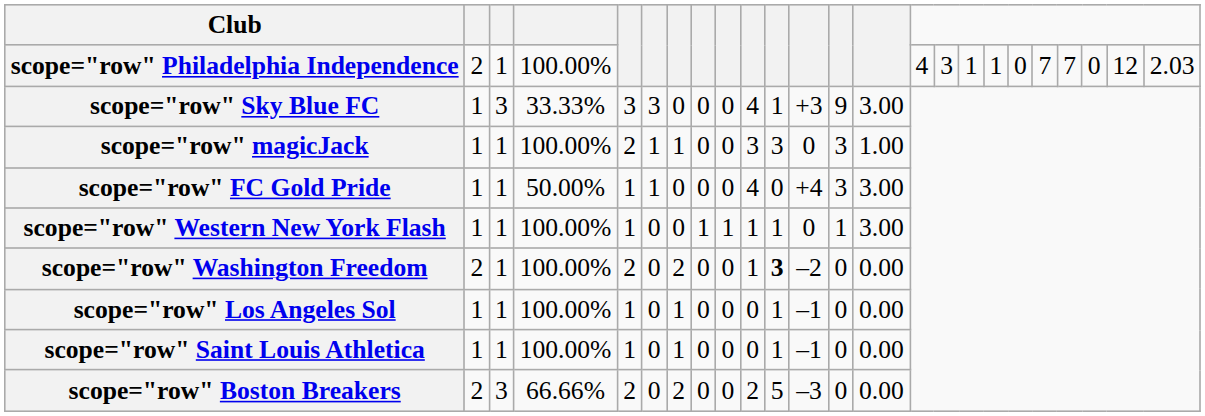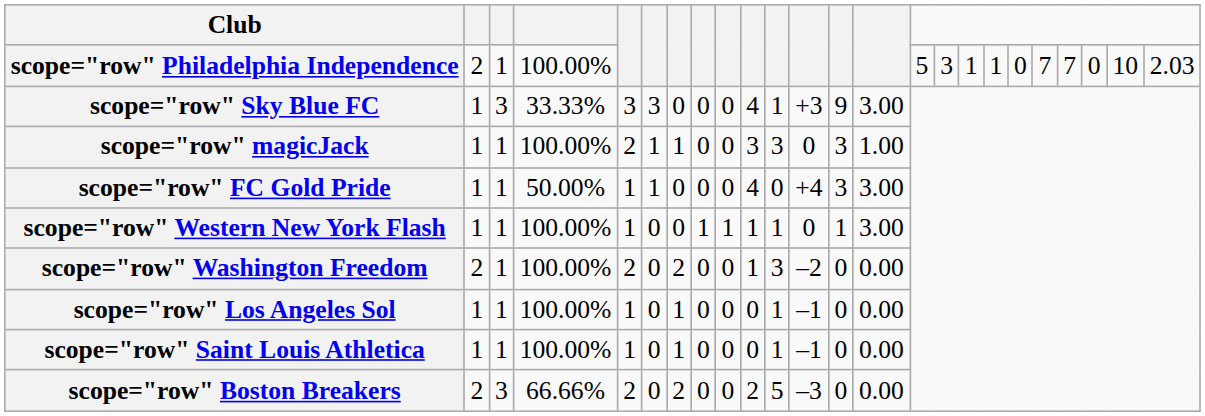(922, 65) 4 -> (922, 65) 5
(1125, 65) 12 -> (1125, 65) 10
(777, 268) bold -> (777, 268) normal
